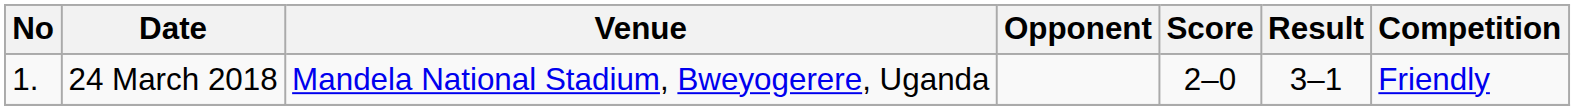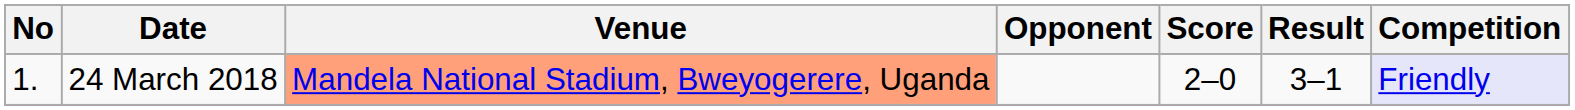(641, 79) no background -> (641, 79) lightsalmon background
(1434, 79) no background -> (1434, 79) lavender background
